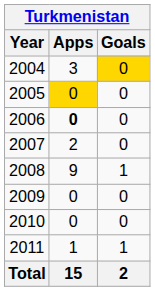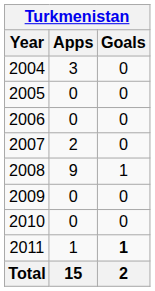(123, 68) gold background -> (123, 68) no background
(73, 94) gold background -> (73, 94) no background
(73, 119) bold -> (73, 119) normal
(123, 247) normal -> (123, 247) bold
